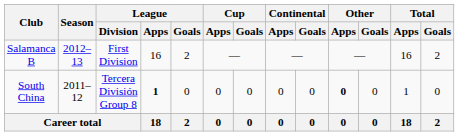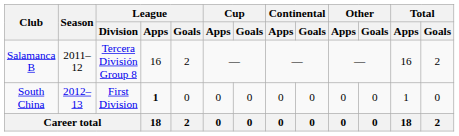(77, 55) 2012–13 -> (77, 61) 2011–12
(118, 55) First Division -> (118, 61) Tercera División Group 8
(77, 91) 2011–12 -> (77, 98) 2012–13
(118, 91) Tercera División Group 8 -> (118, 98) First Division
(343, 91) bold -> (343, 98) normal
